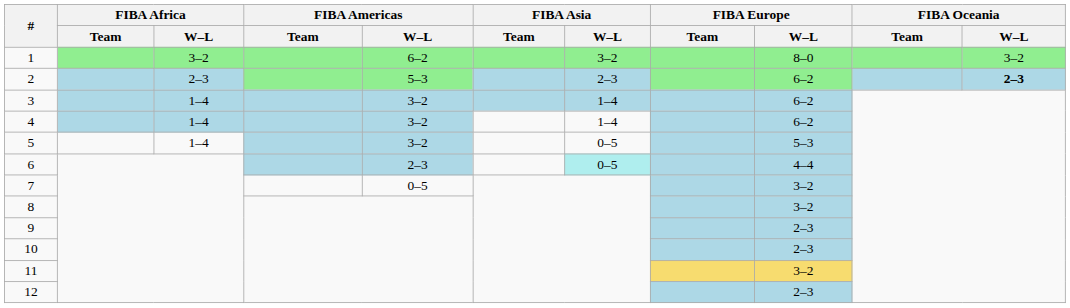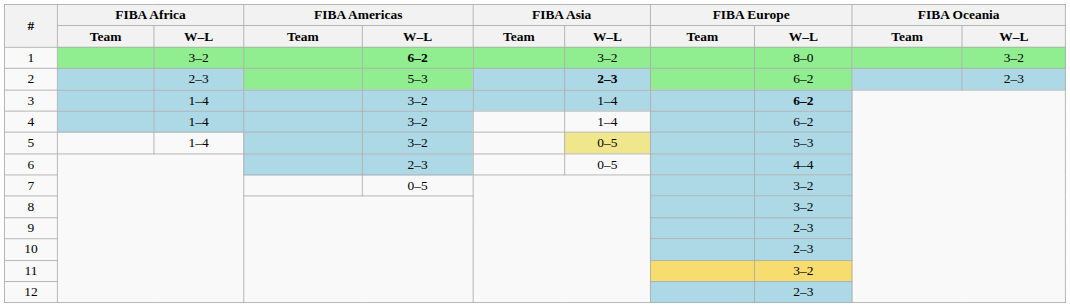(418, 57) normal -> (418, 57) bold
(607, 79) normal -> (607, 79) bold
(1014, 79) bold -> (1014, 79) normal
(803, 100) normal -> (803, 100) bold
(607, 143) no background -> (607, 143) khaki background
(607, 164) paleturquoise background -> (607, 164) no background
